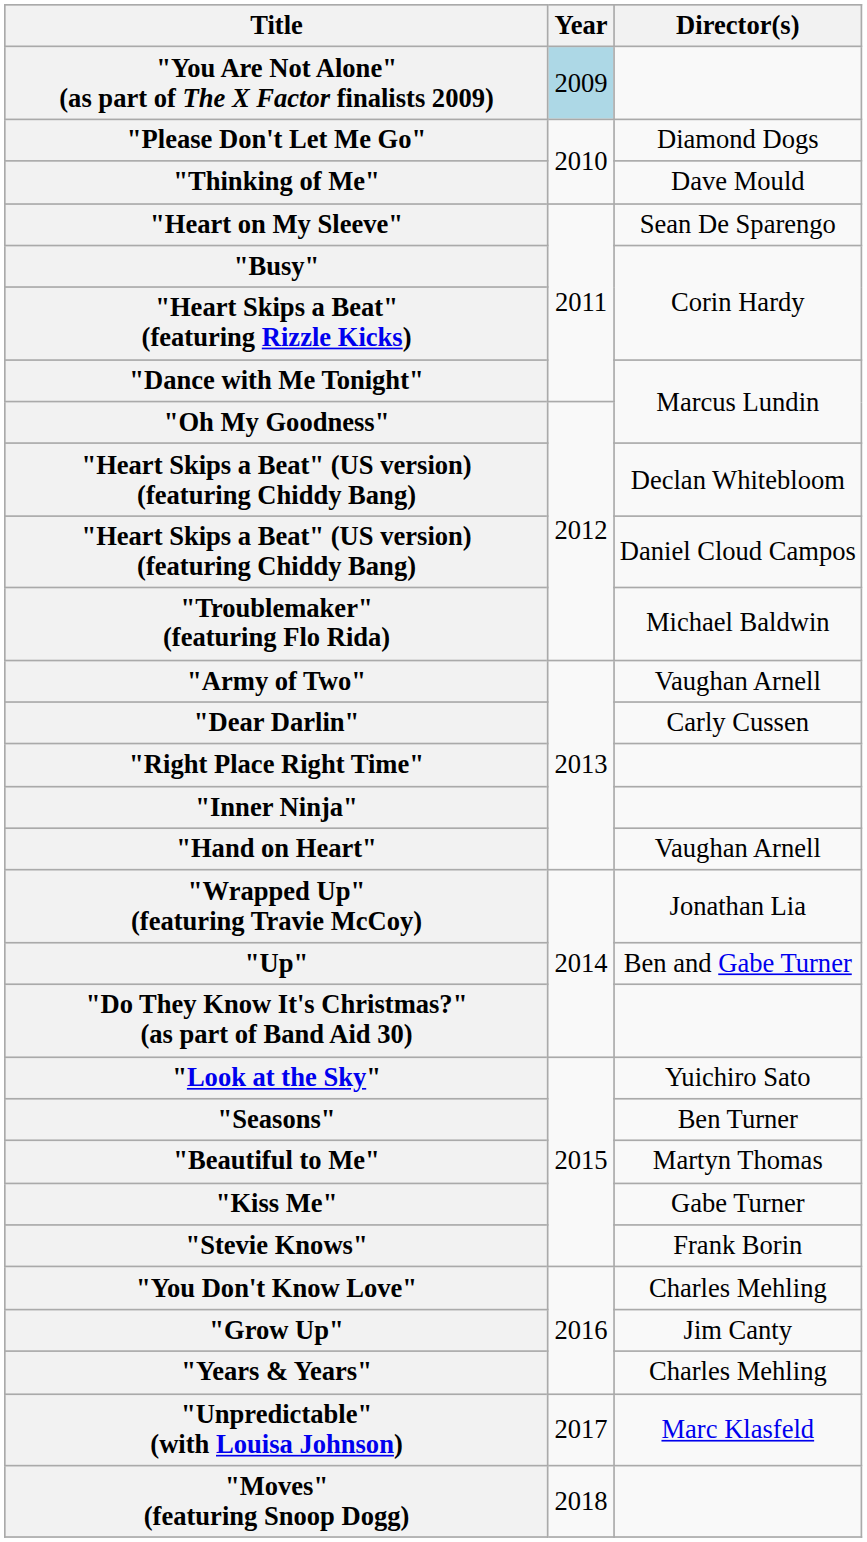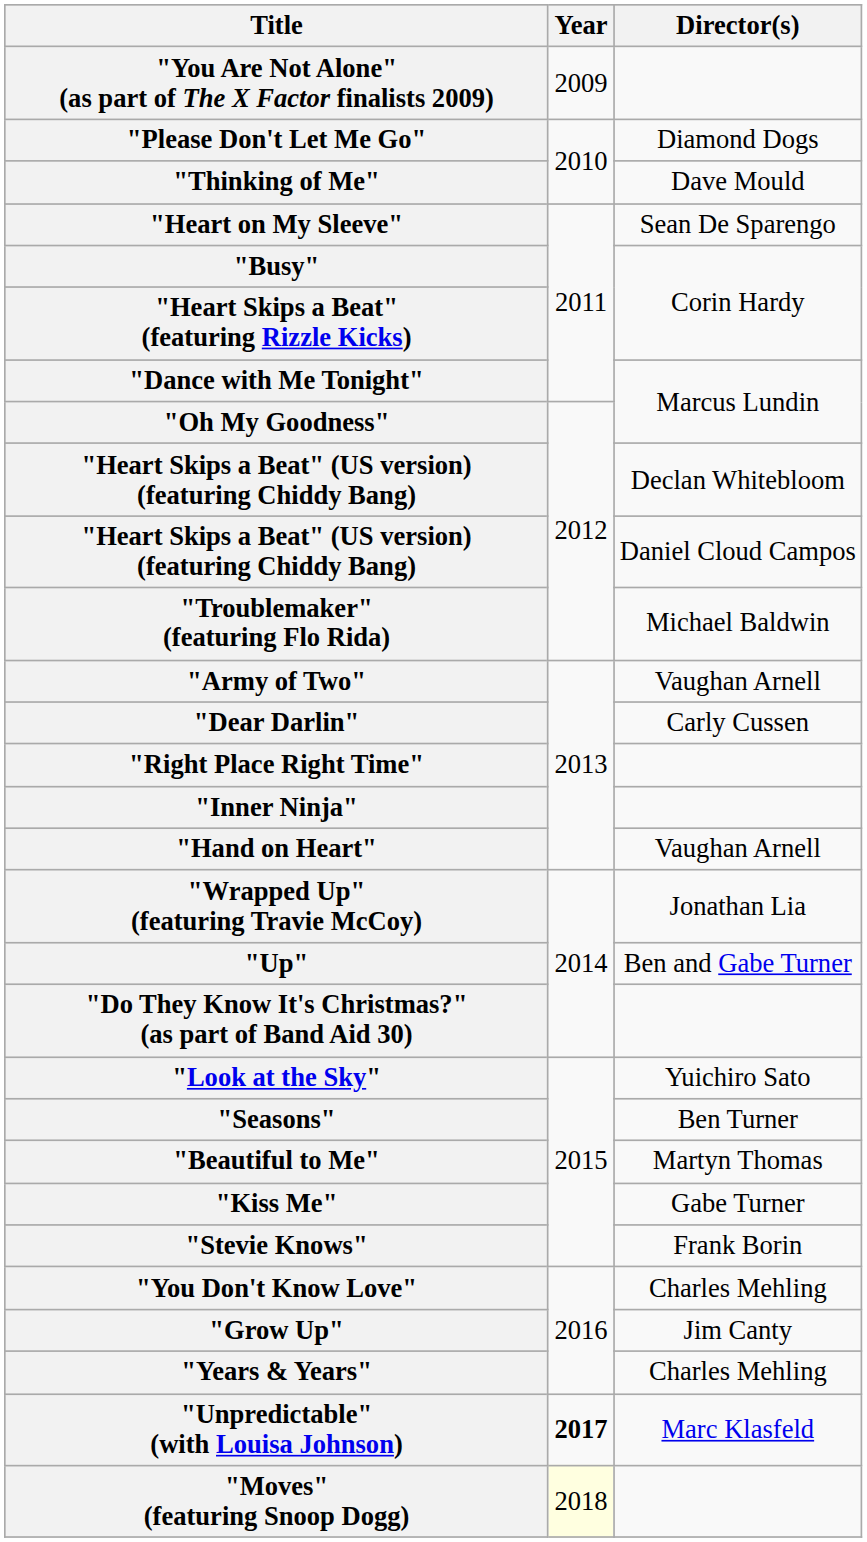(581, 82) lightblue background -> (581, 82) no background
(581, 1429) normal -> (581, 1429) bold
(581, 1501) no background -> (581, 1501) lightyellow background
